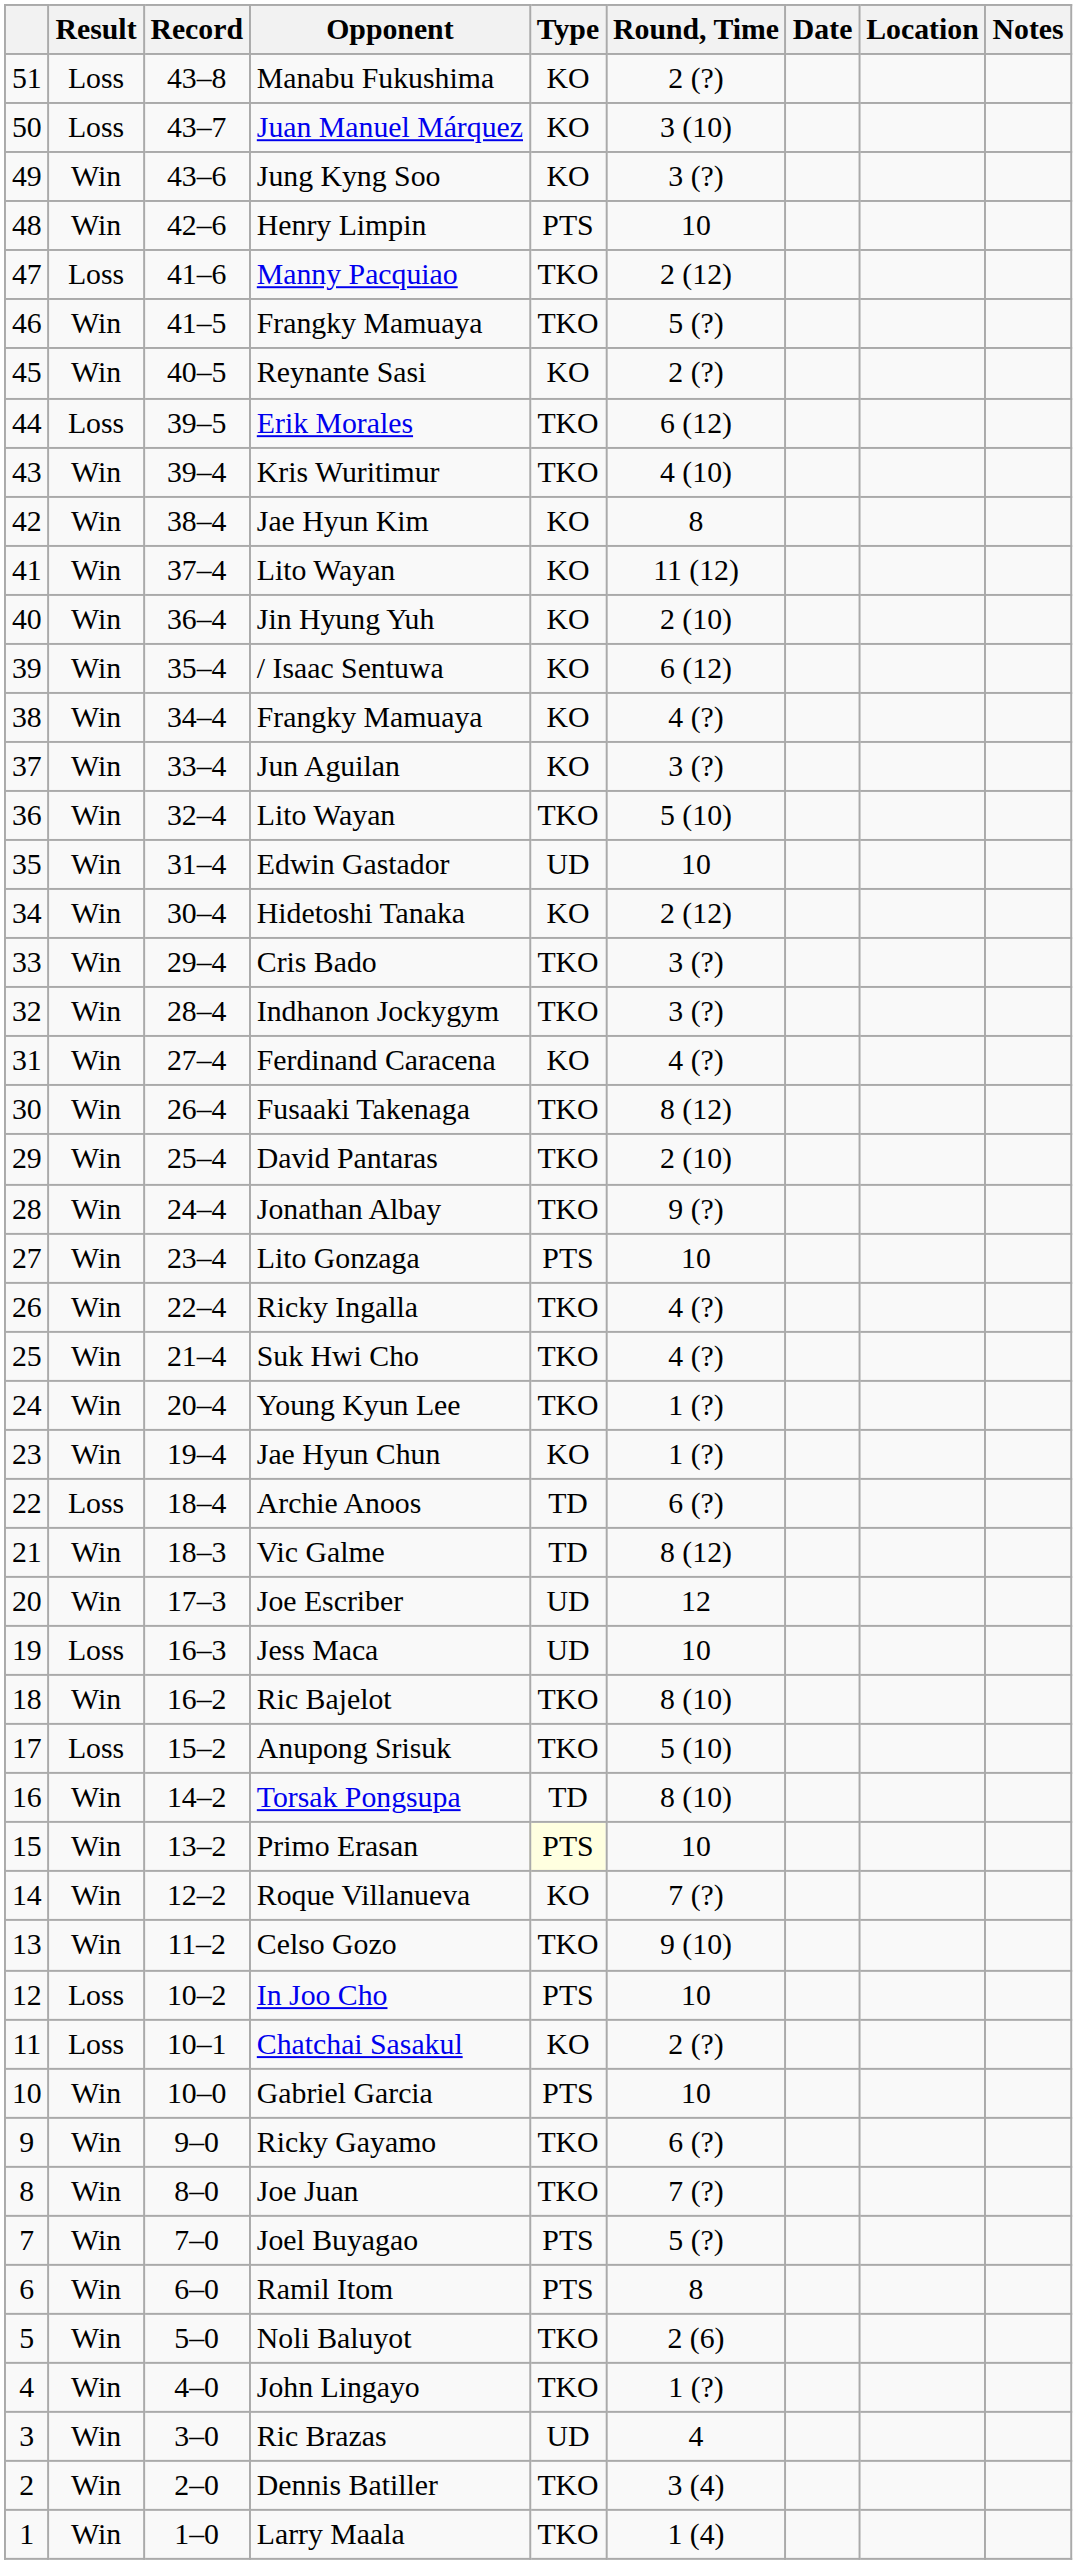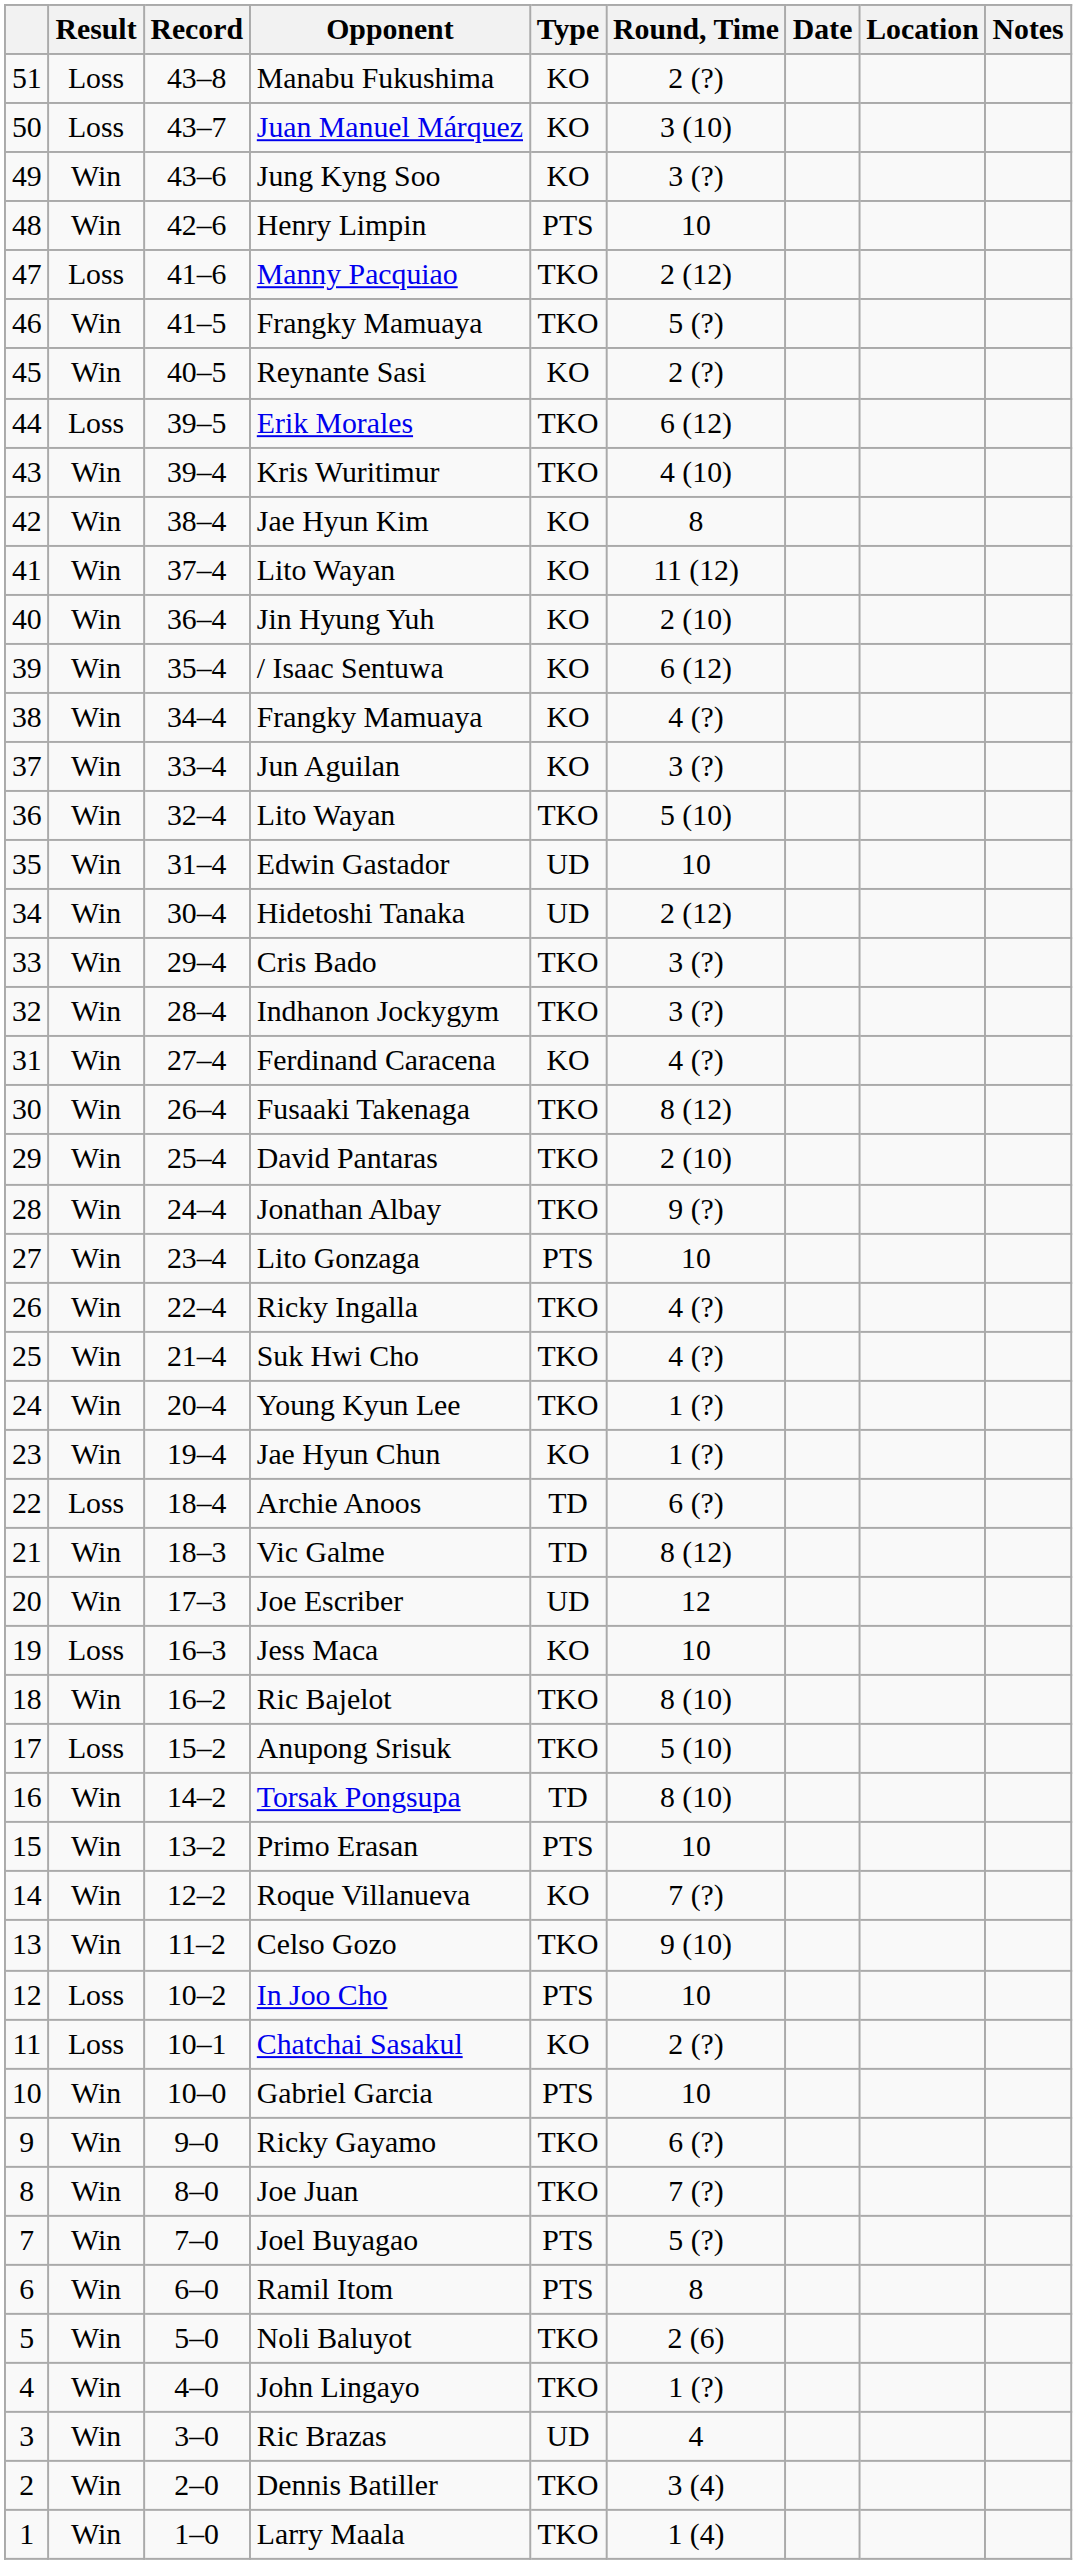(568, 913) KO -> (568, 913) UD
(568, 1650) UD -> (568, 1650) KO
(568, 1846) lightyellow background -> (568, 1846) no background
